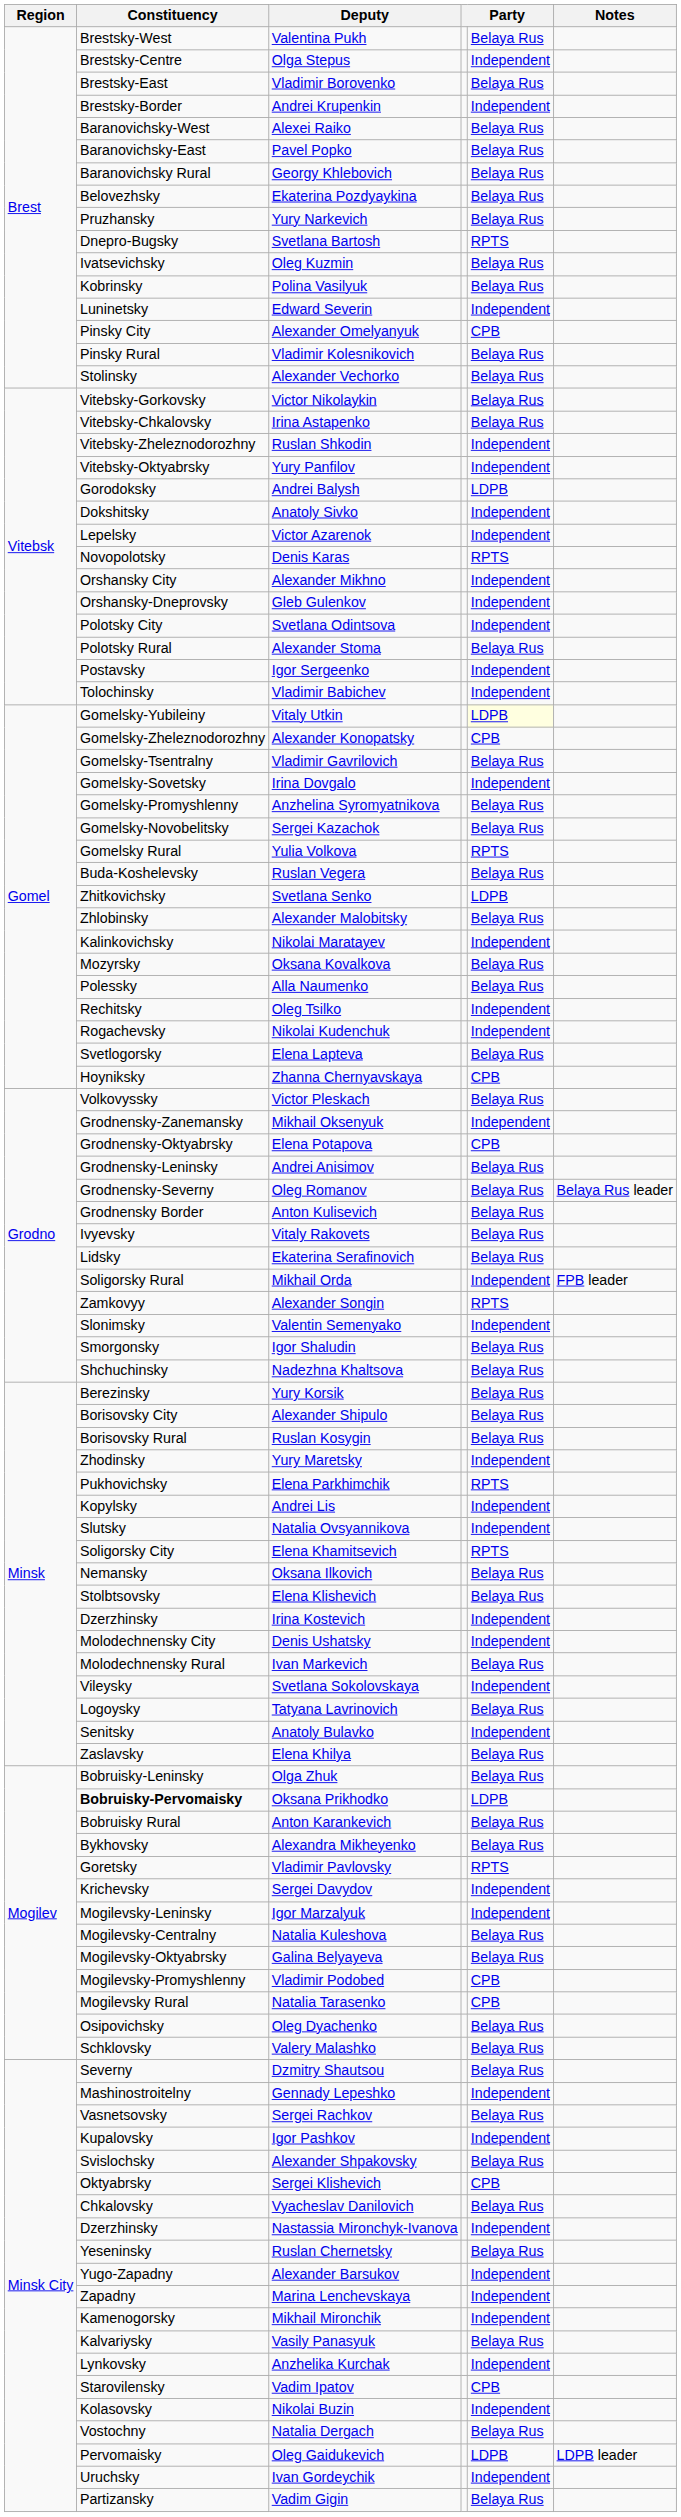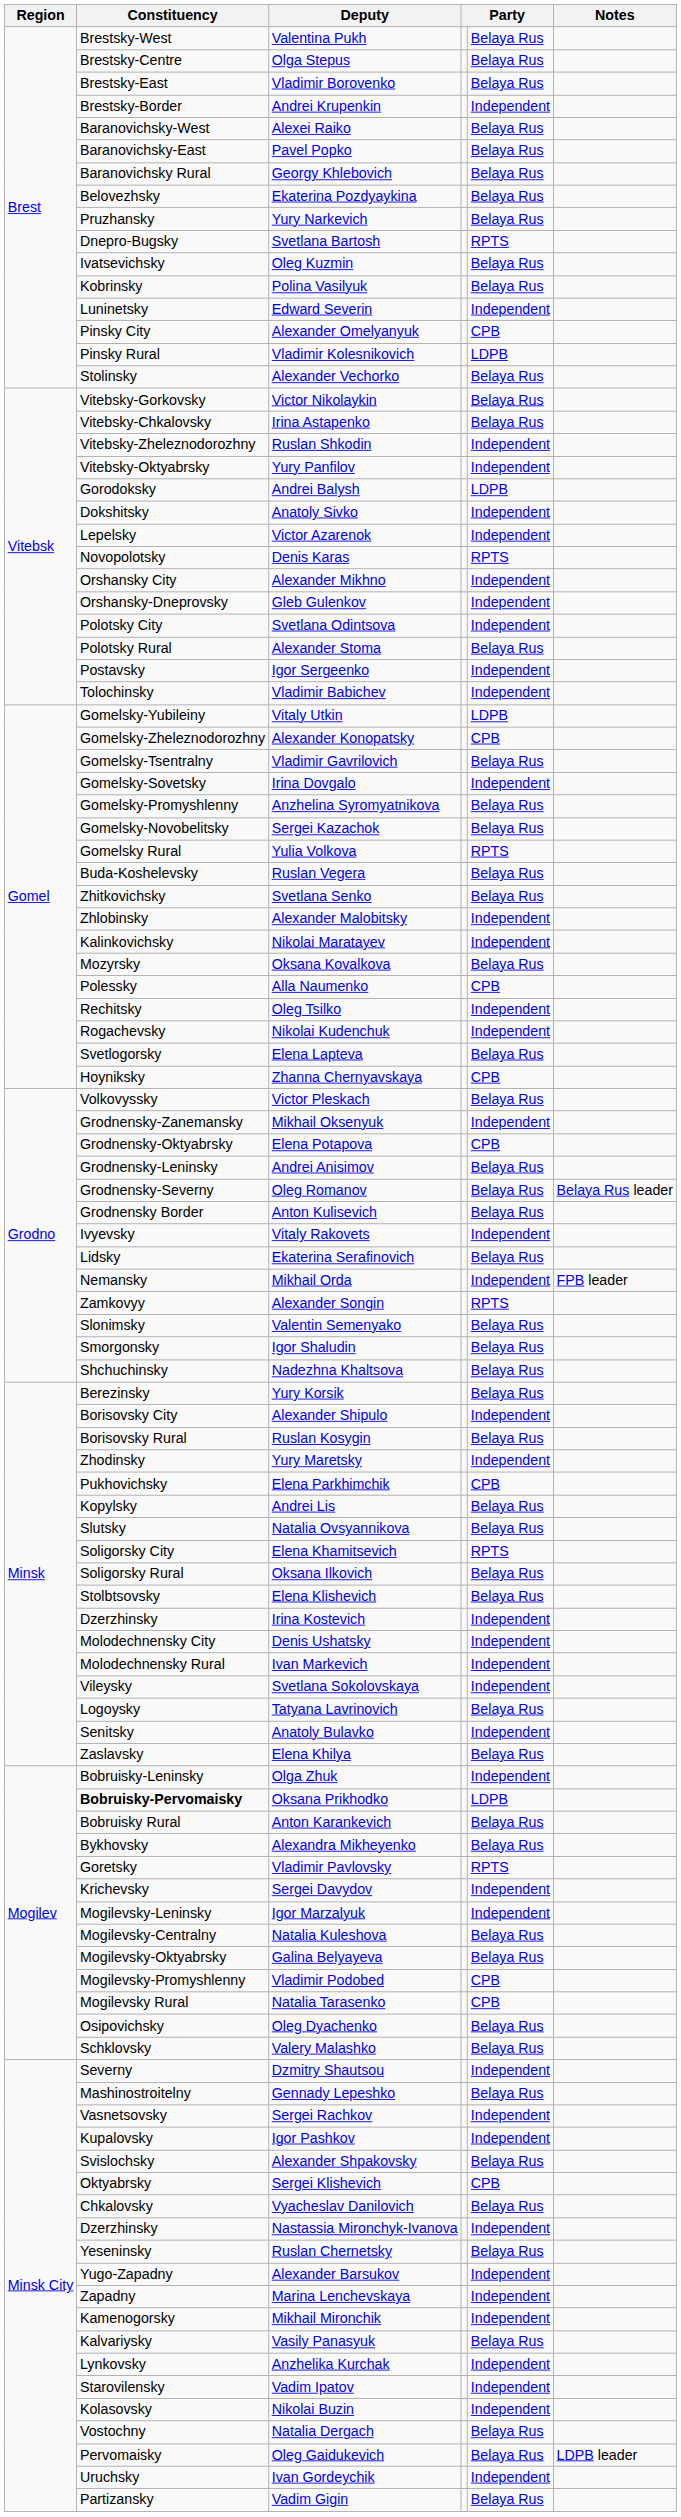(510, 60) Independent -> (507, 60) Belaya Rus
(507, 354) Belaya Rus -> (489, 354) LDPB
(489, 715) lightyellow background -> (489, 715) no background
(489, 896) LDPB -> (507, 896) Belaya Rus
(507, 919) Belaya Rus -> (510, 919) Independent
(507, 986) Belaya Rus -> (485, 986) CPB
(507, 1235) Belaya Rus -> (510, 1235) Independent
(132, 1280) Soligorsky Rural -> (114, 1280) Nemansky
(510, 1325) Independent -> (507, 1325) Belaya Rus
(507, 1415) Belaya Rus -> (510, 1415) Independent
(490, 1483) RPTS -> (485, 1483) CPB
(510, 1506) Independent -> (507, 1506) Belaya Rus
(510, 1528) Independent -> (507, 1528) Belaya Rus
(114, 1574) Nemansky -> (132, 1574) Soligorsky Rural
(507, 1664) Belaya Rus -> (510, 1664) Independent
(507, 1777) Belaya Rus -> (510, 1777) Independent
(507, 2070) Belaya Rus -> (510, 2070) Independent
(510, 2093) Independent -> (507, 2093) Belaya Rus
(507, 2116) Belaya Rus -> (510, 2116) Independent
(485, 2387) CPB -> (510, 2387) Independent
(489, 2454) LDPB -> (507, 2454) Belaya Rus
